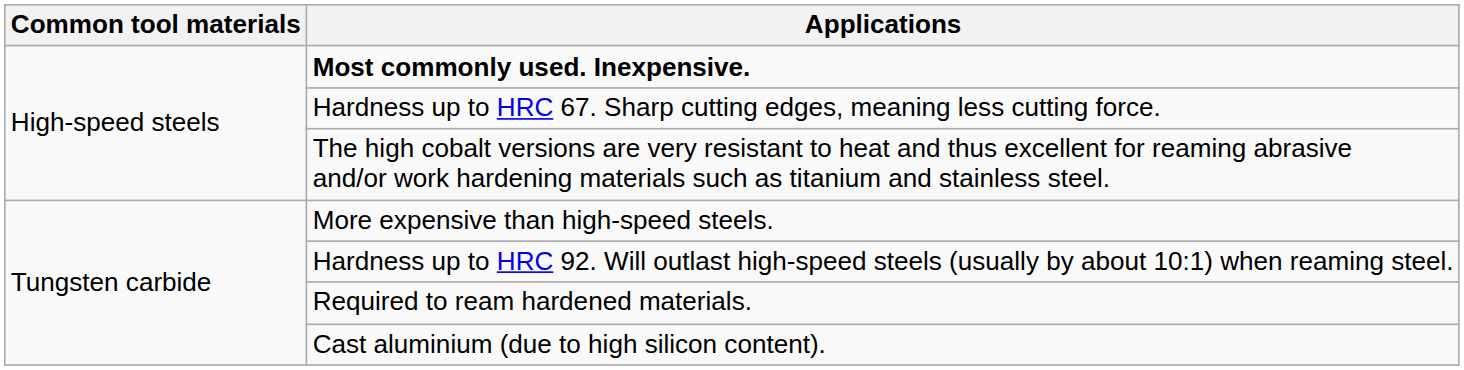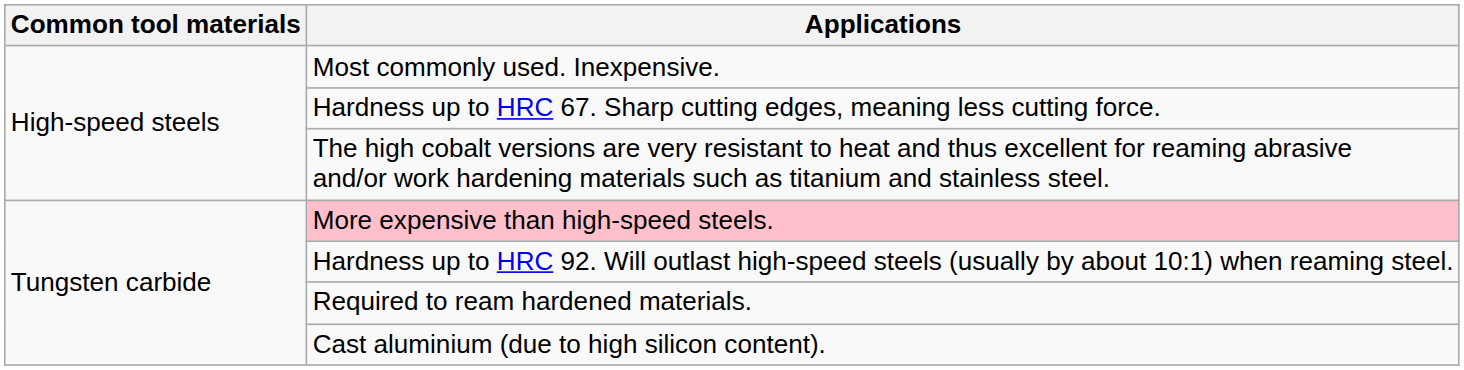(532, 66) bold -> (516, 66) normal
(543, 219) no background -> (543, 219) pink background
